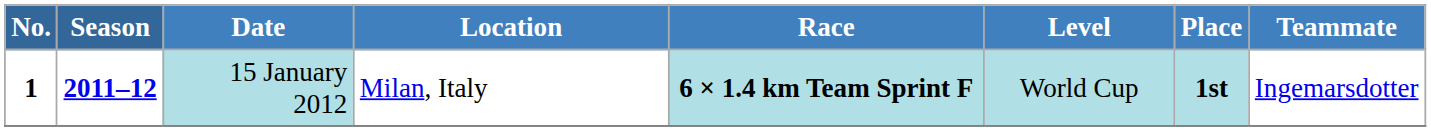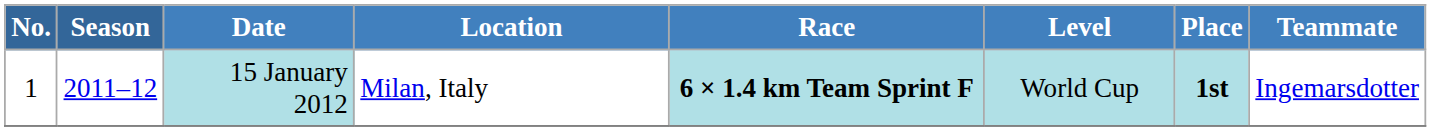(31, 87) bold -> (31, 87) normal
(110, 87) bold -> (110, 87) normal
